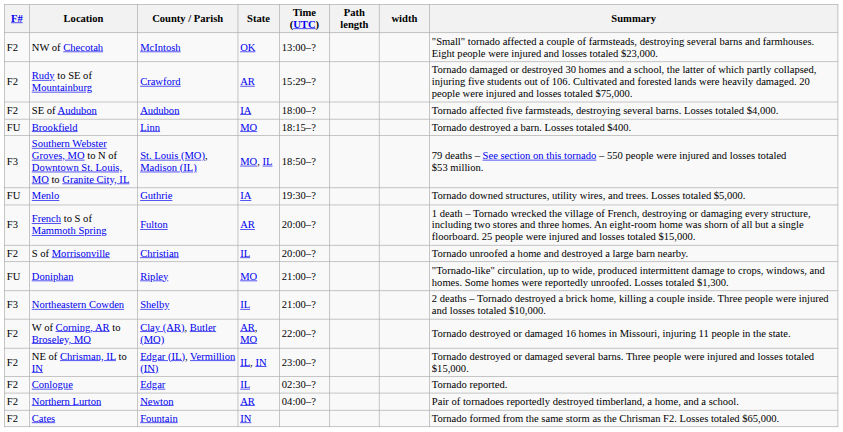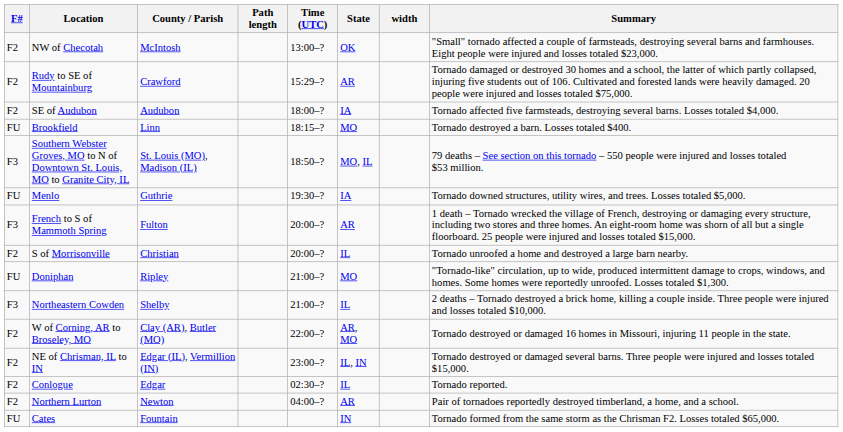columns swapped: (259, 18) <-> (354, 18)
(12, 418) F2 -> (14, 418) FU
